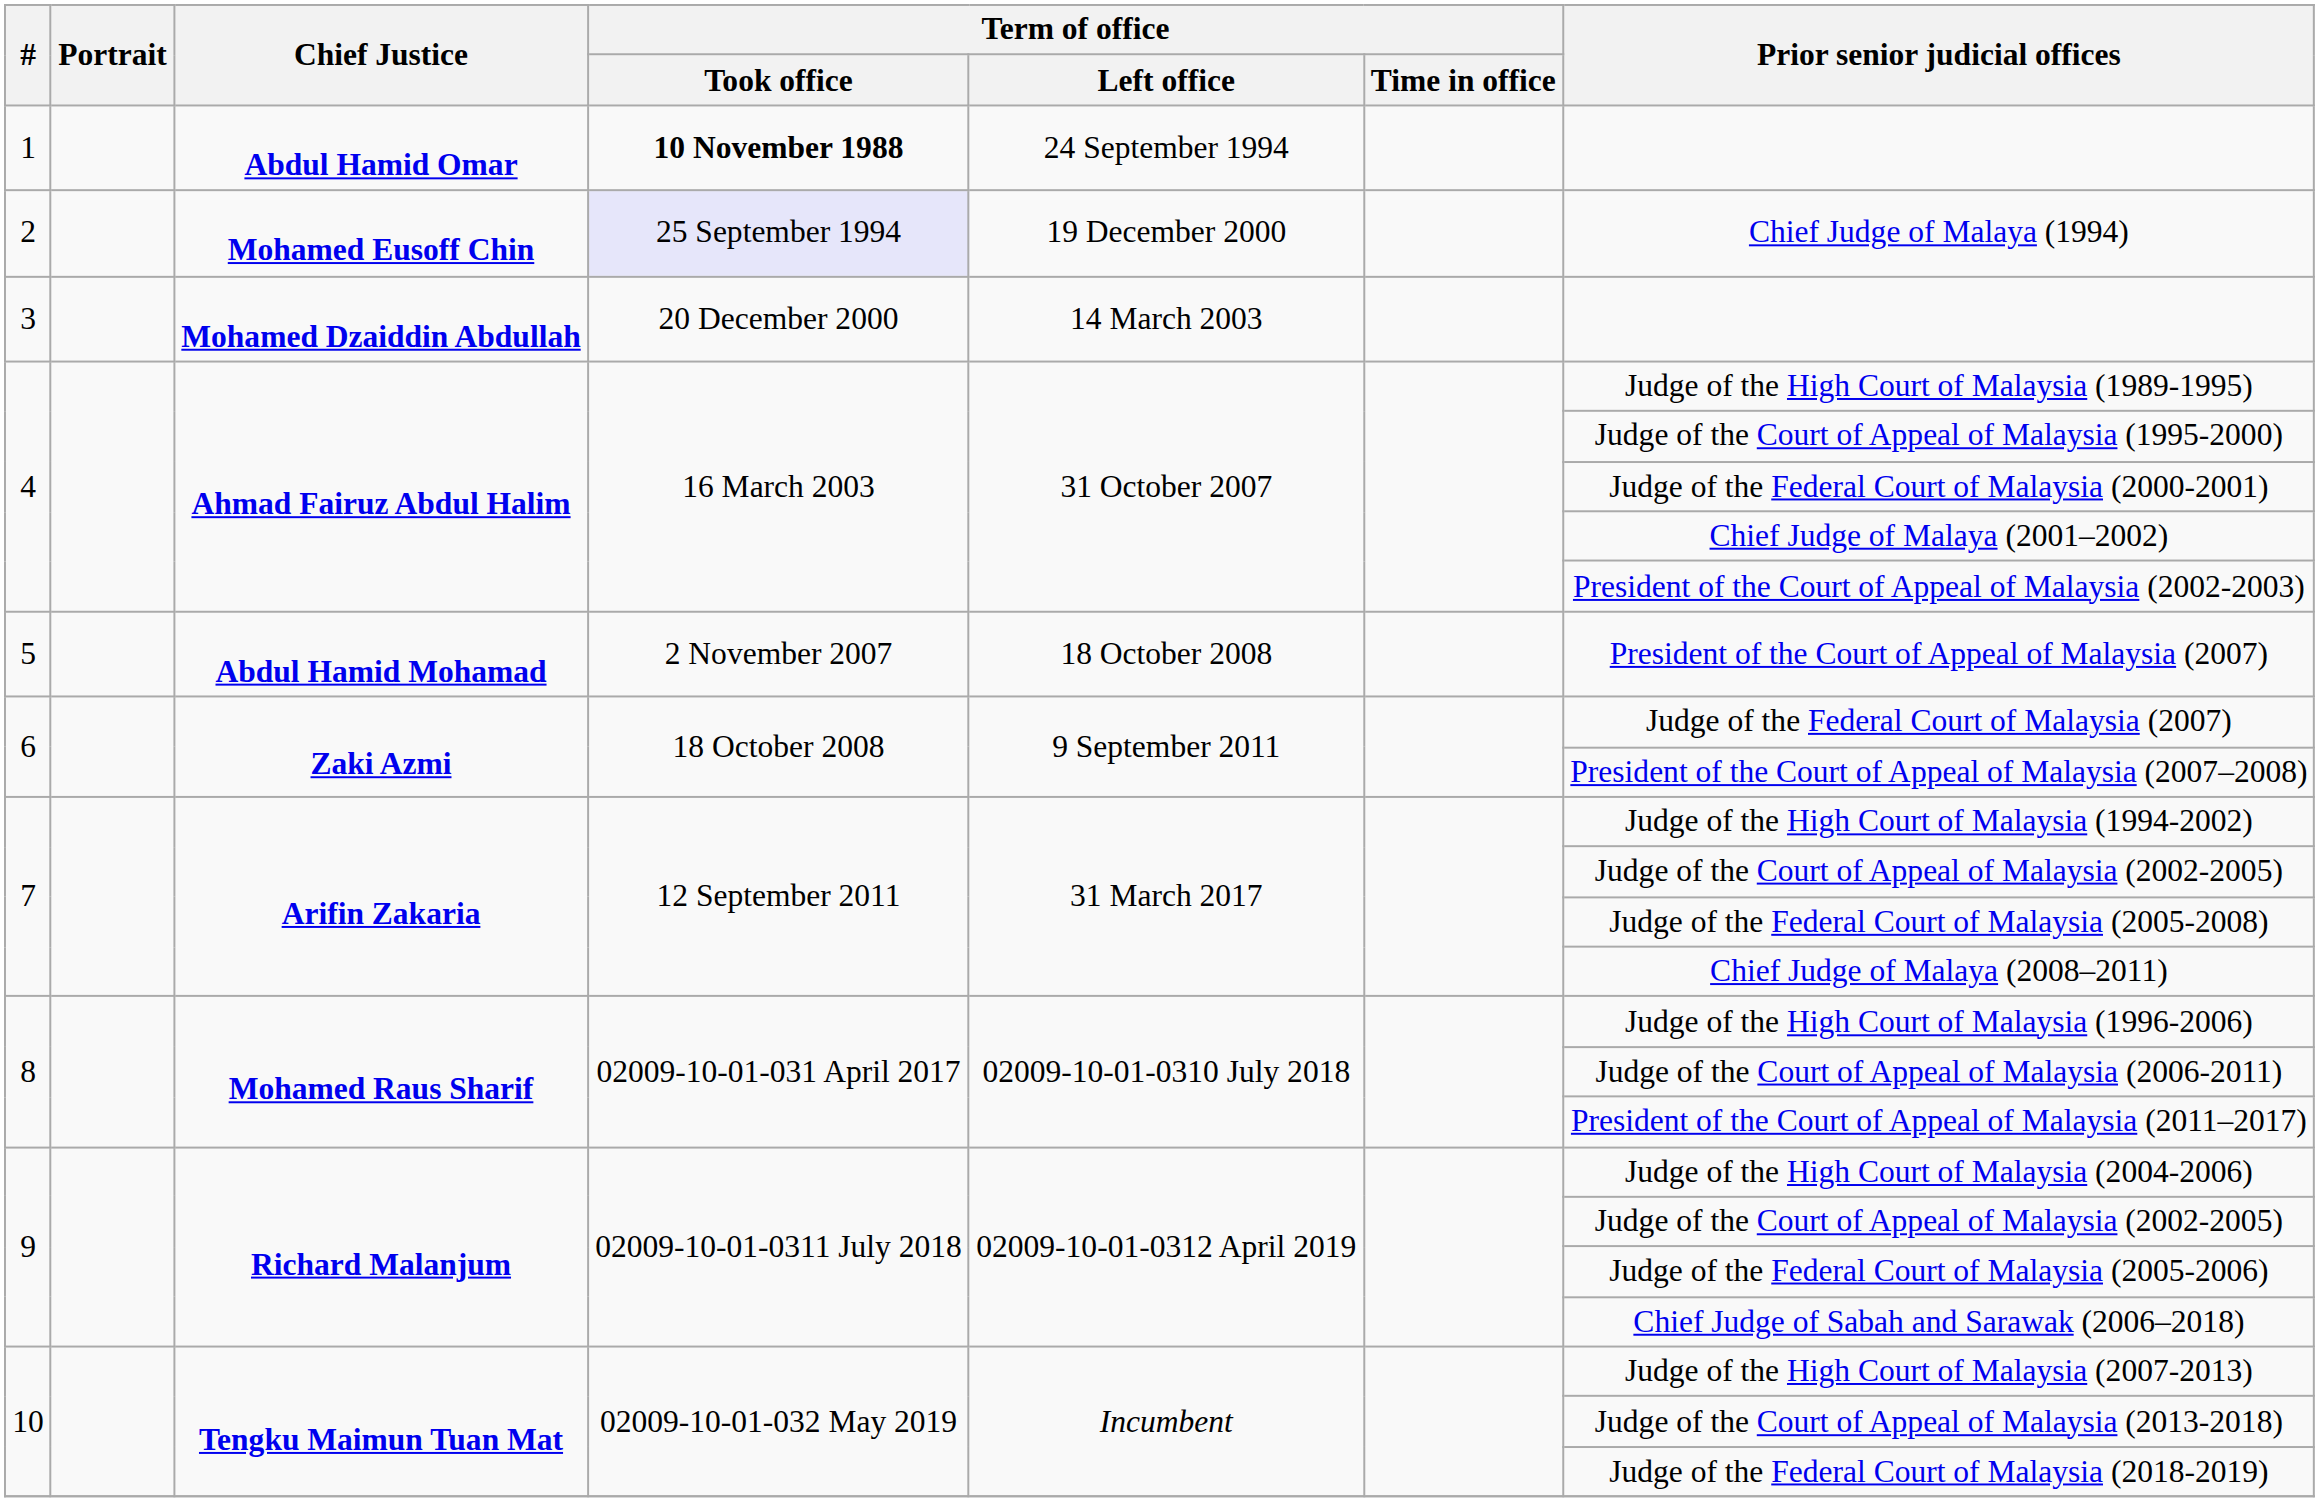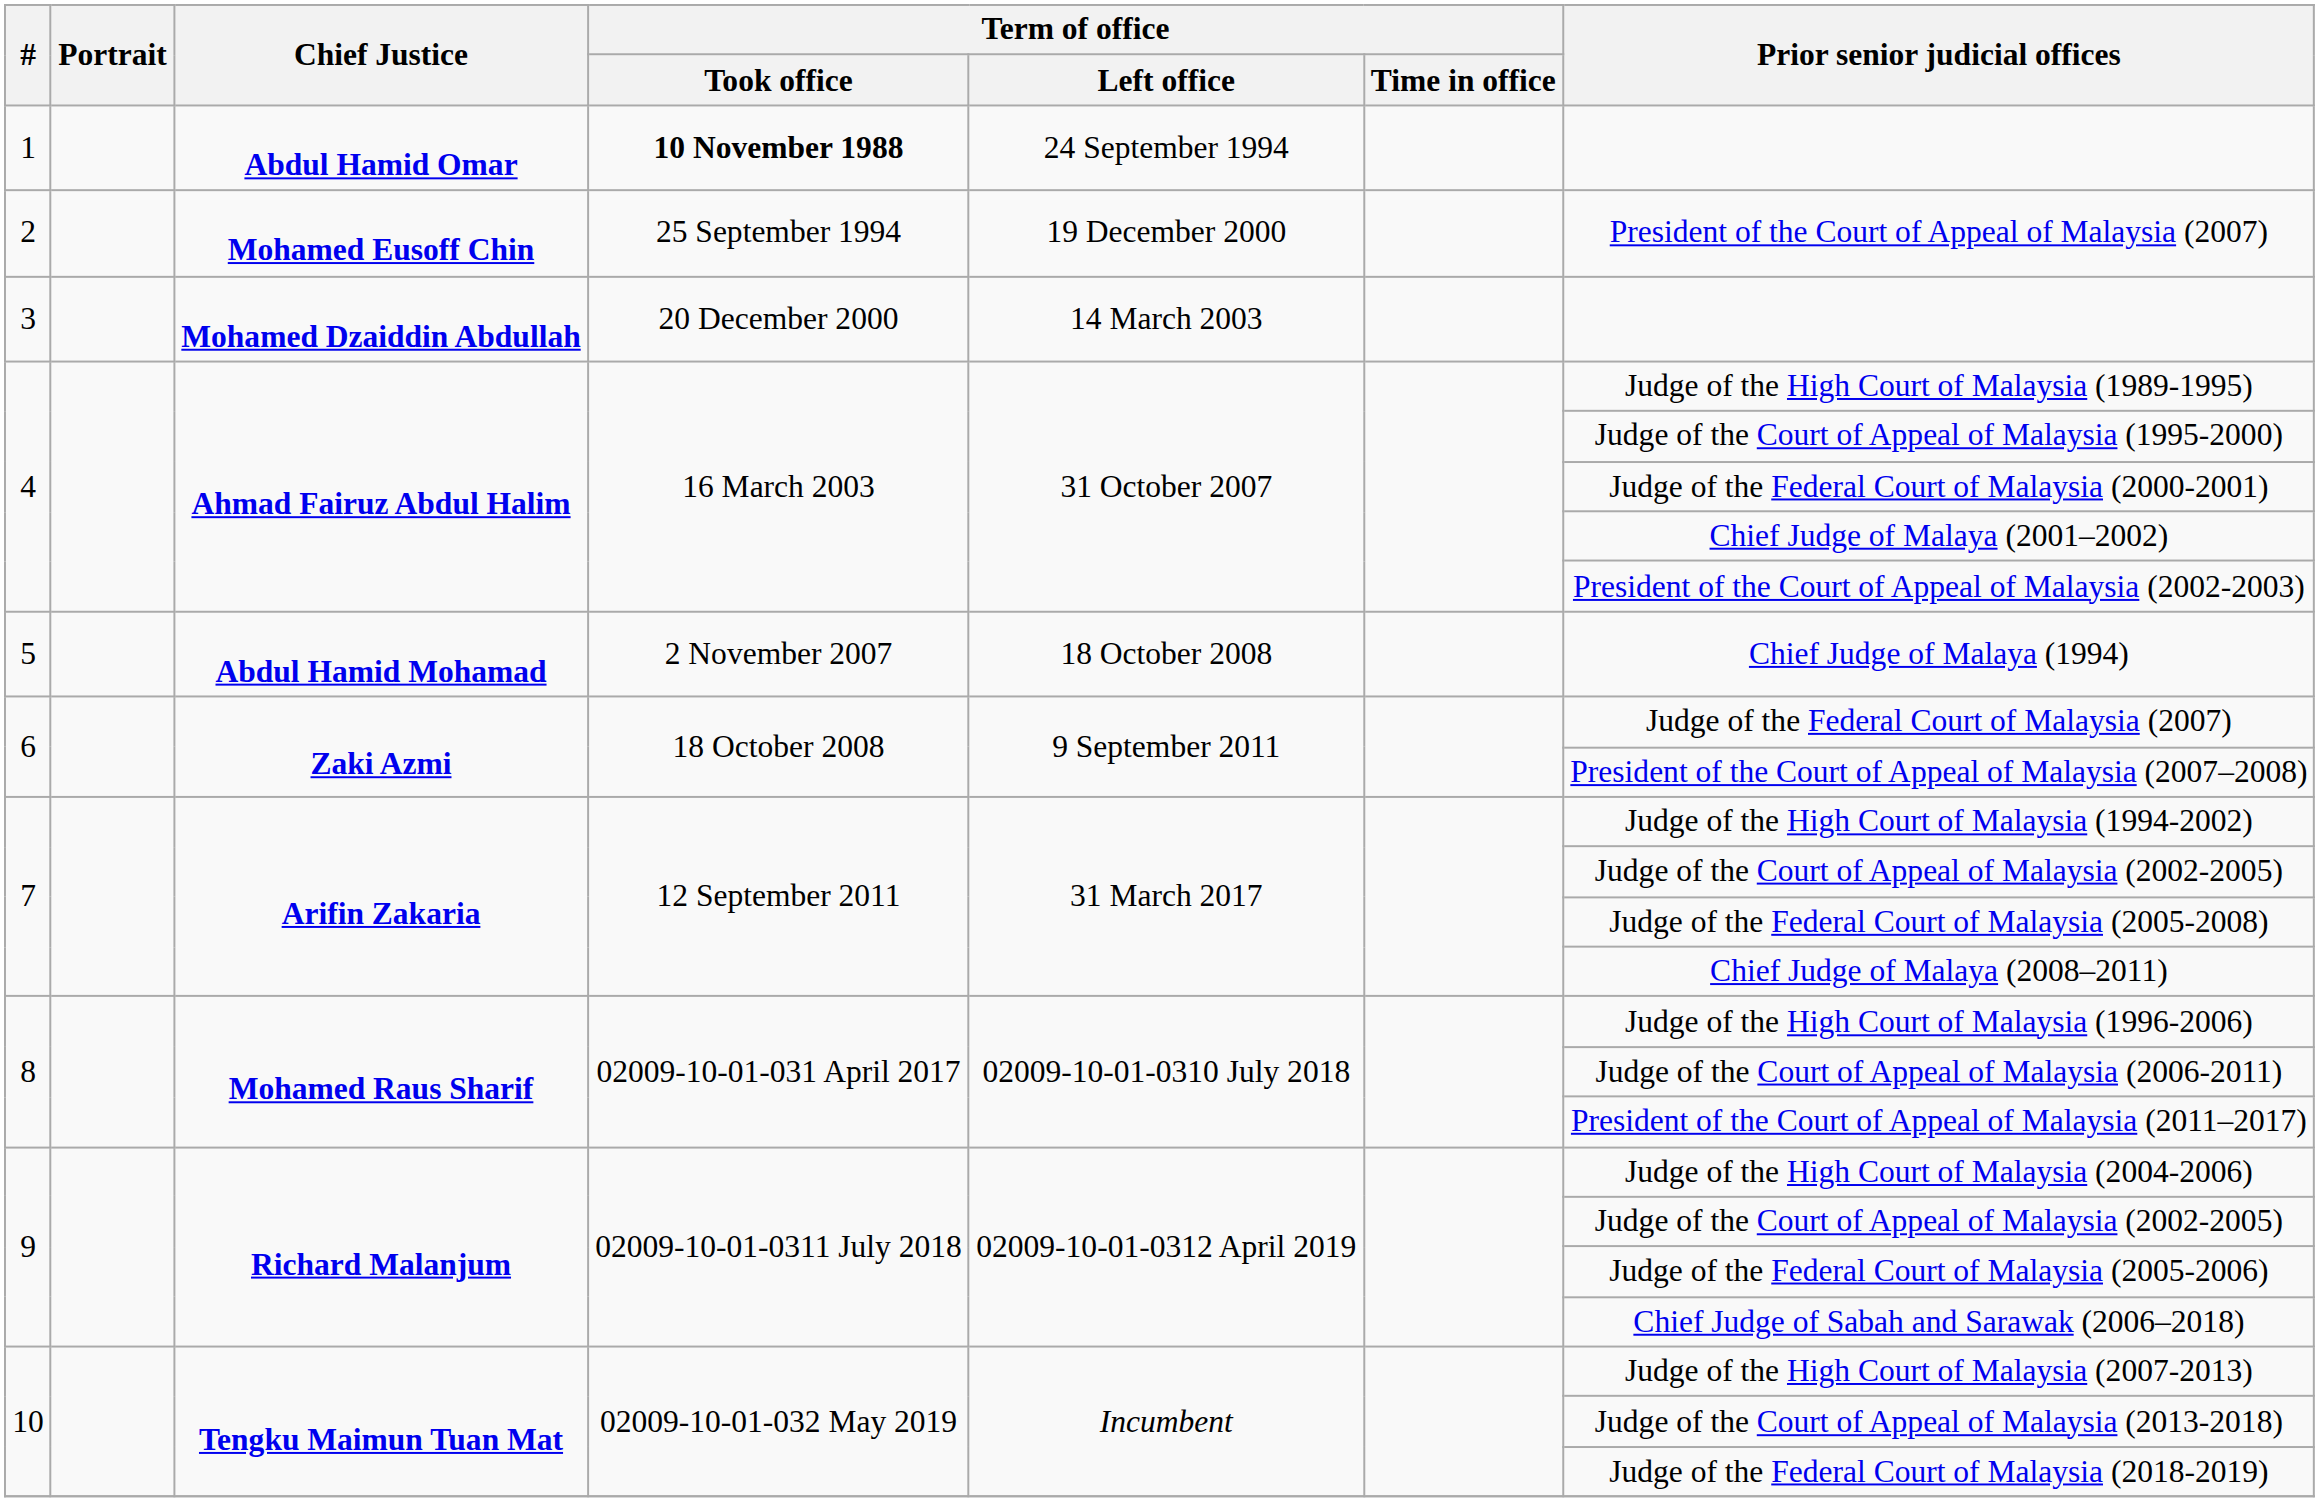(779, 232) lavender background -> (779, 232) no background
(1939, 232) Chief Judge of Malaya (1994) -> (1939, 232) President of the Court of Appeal of Malaysia (2007)
(1939, 653) President of the Court of Appeal of Malaysia (2007) -> (1939, 653) Chief Judge of Malaya (1994)
